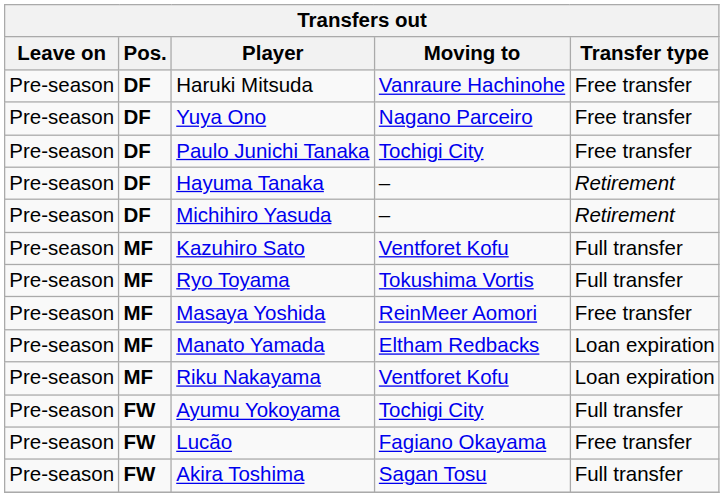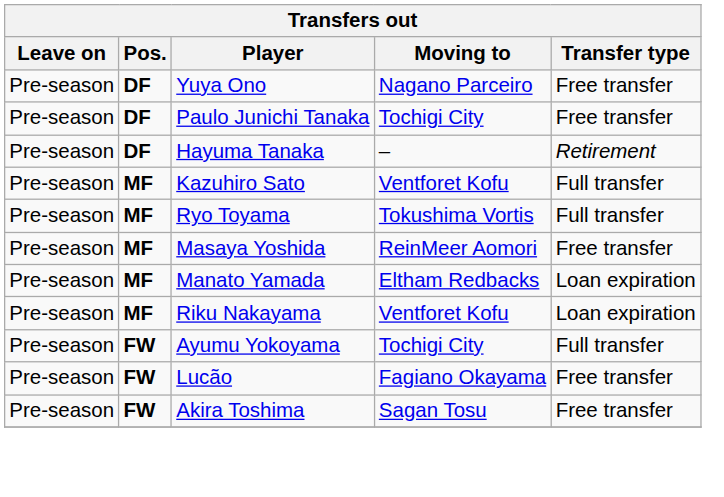- row: (245, 85)
- row: (254, 215)
(629, 475) Full transfer -> (614, 410) Free transfer
